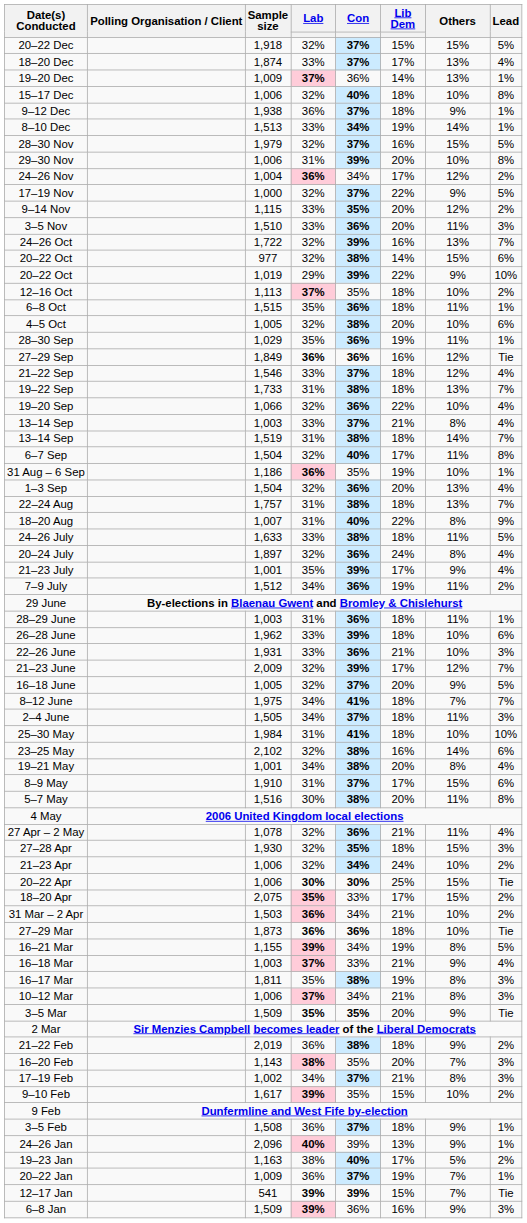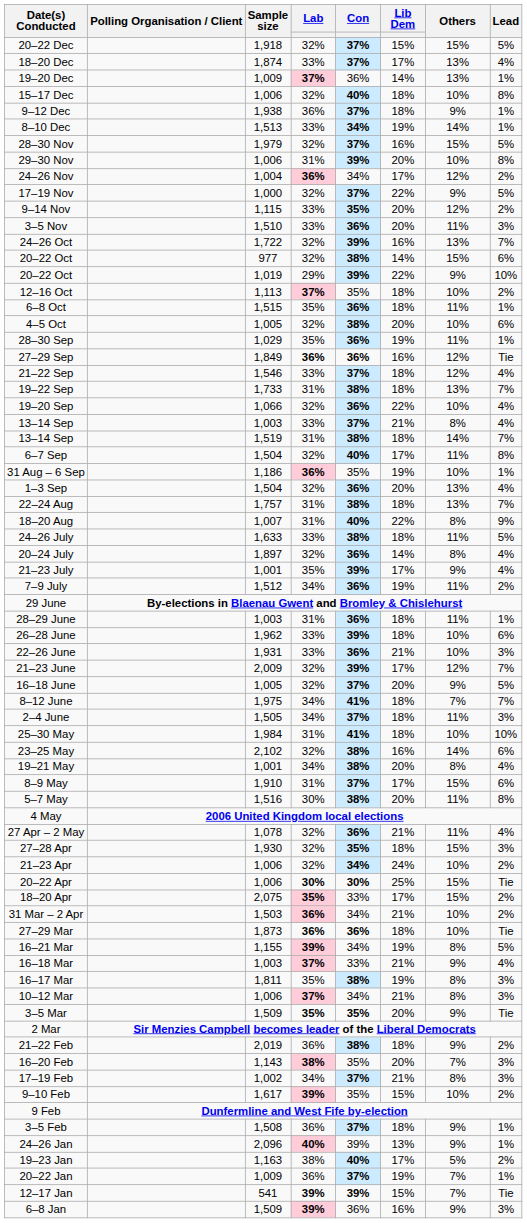(403, 554) 24% -> (403, 554) 14%
